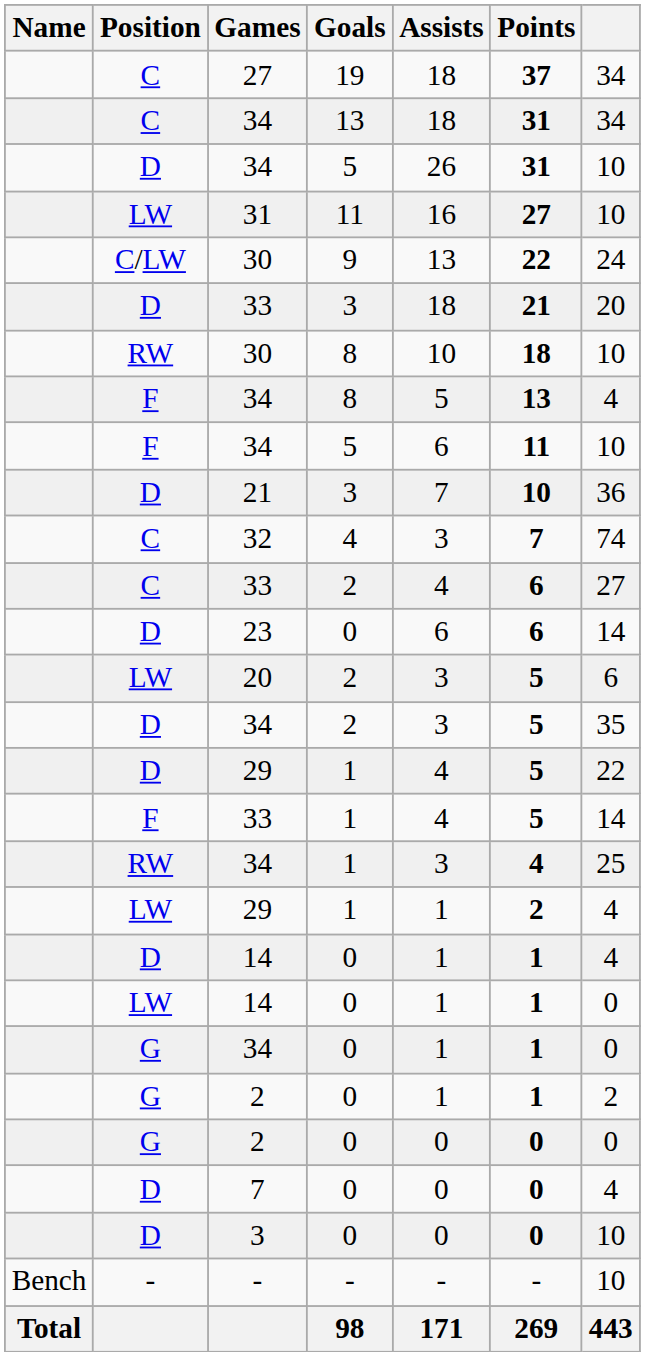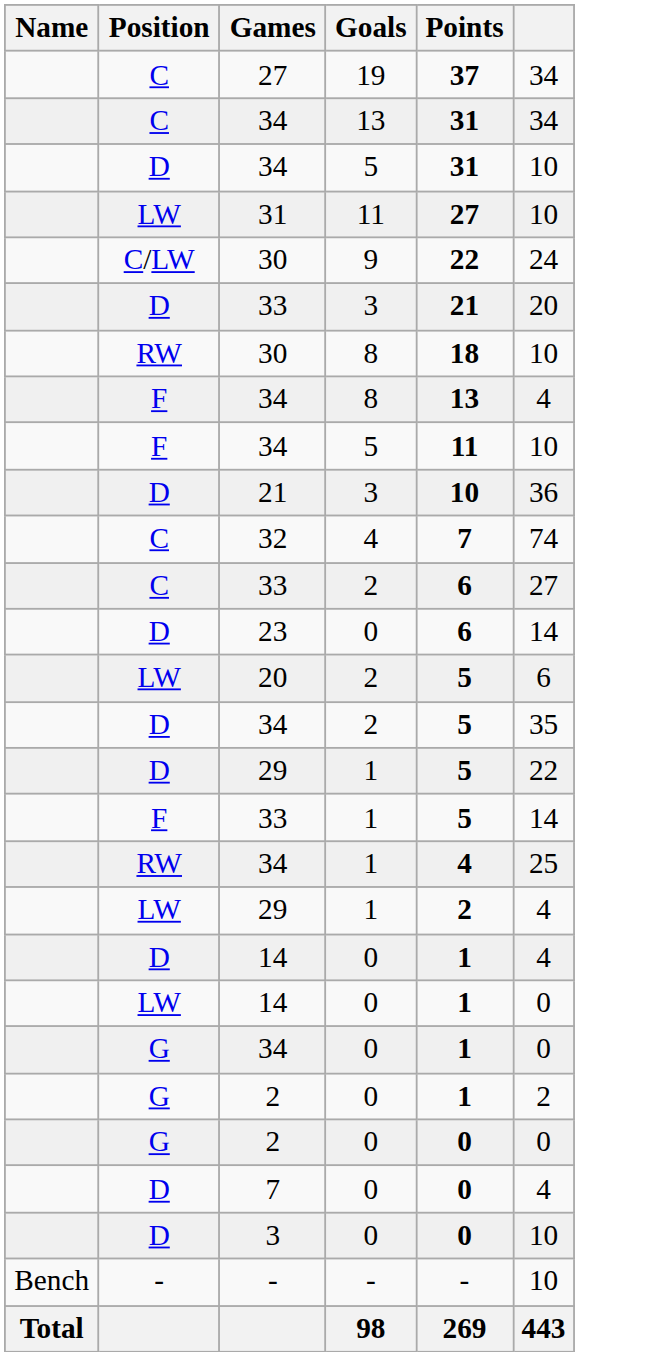- column: (441, 27)
